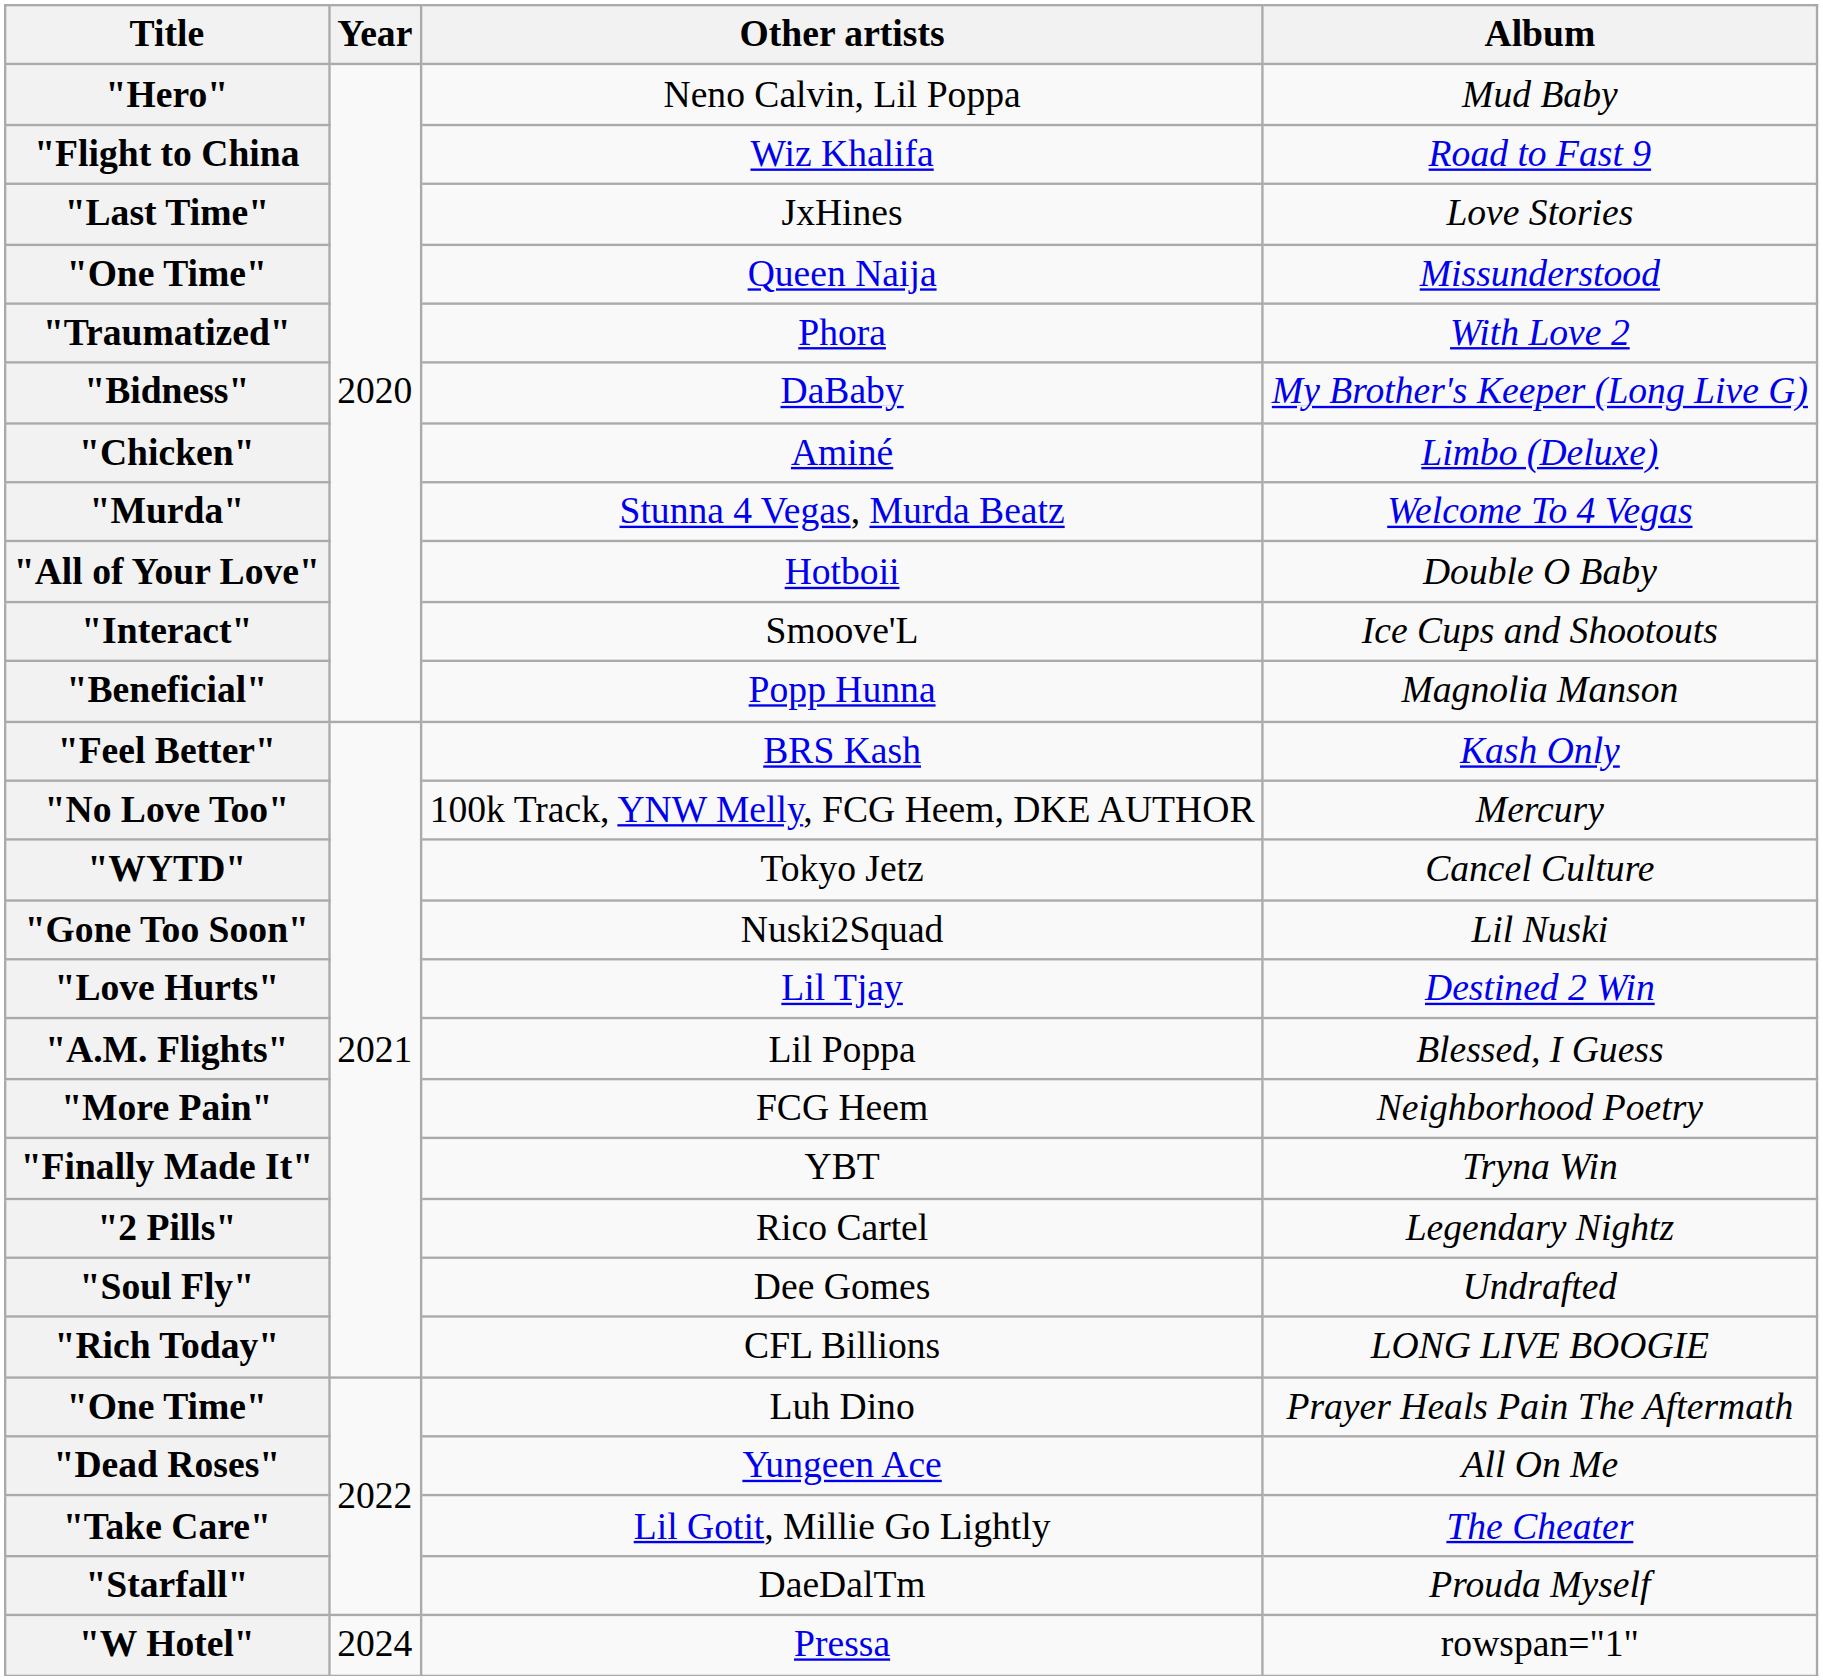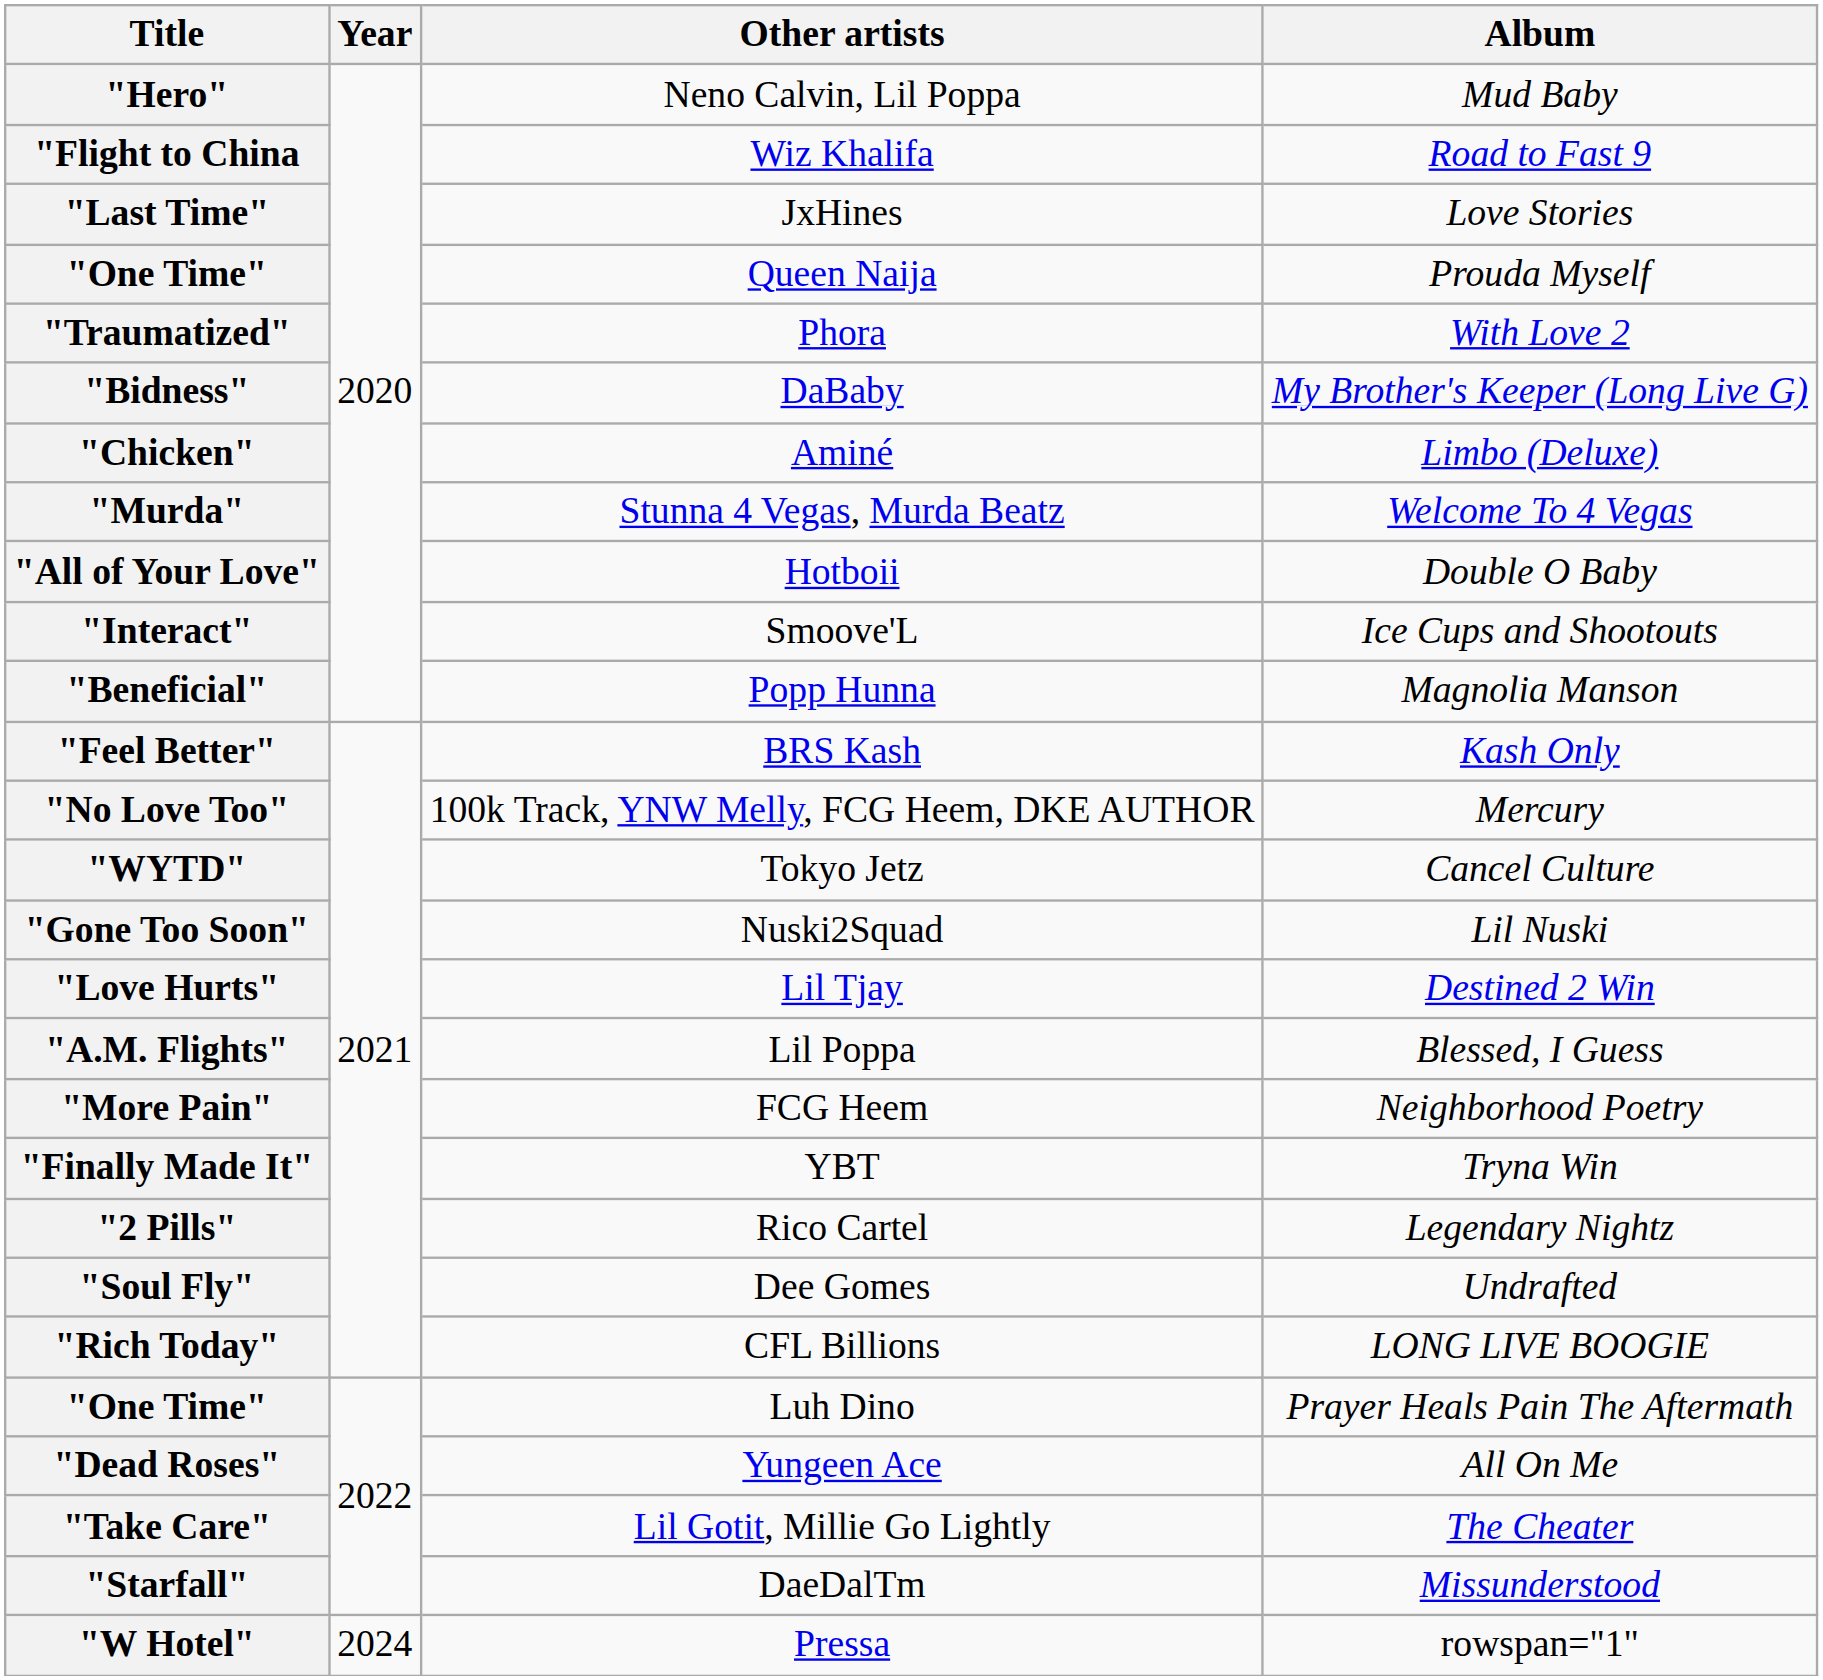(1540, 272) Missunderstood -> (1540, 272) Prouda Myself
(1540, 1584) Prouda Myself -> (1540, 1584) Missunderstood
